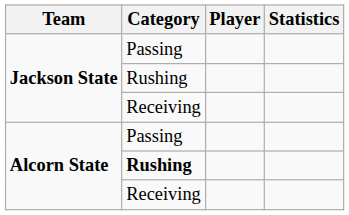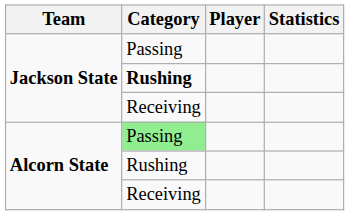(157, 77) normal -> (159, 77) bold
(154, 136) no background -> (154, 136) lightgreen background
(159, 165) bold -> (157, 165) normal
